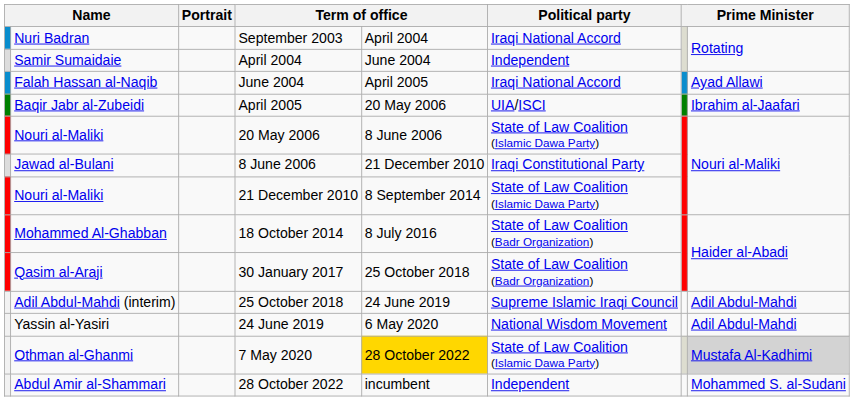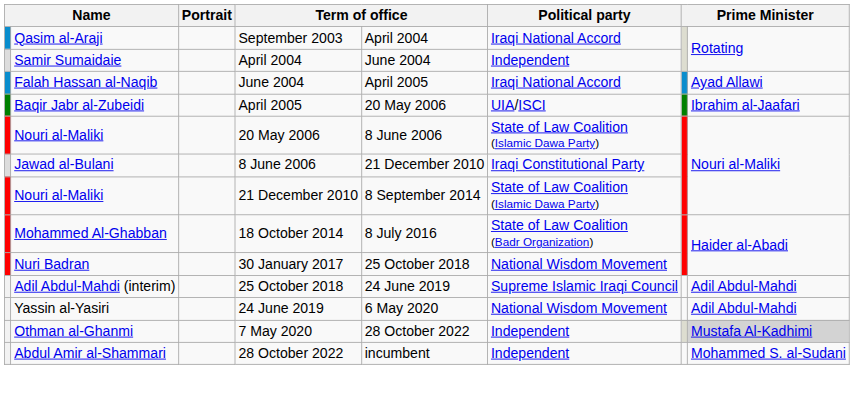(52, 37) Nuri Badran -> (58, 37) Qasim al-Araji
(58, 272) Qasim al-Araji -> (52, 264) Nuri Badran
(559, 272) State of Law Coalition (Badr Organization) -> (579, 264) National Wisdom Movement
(417, 354) gold background -> (417, 331) no background
(559, 354) State of Law Coalition (Islamic Dawa Party) -> (530, 331) Independent
